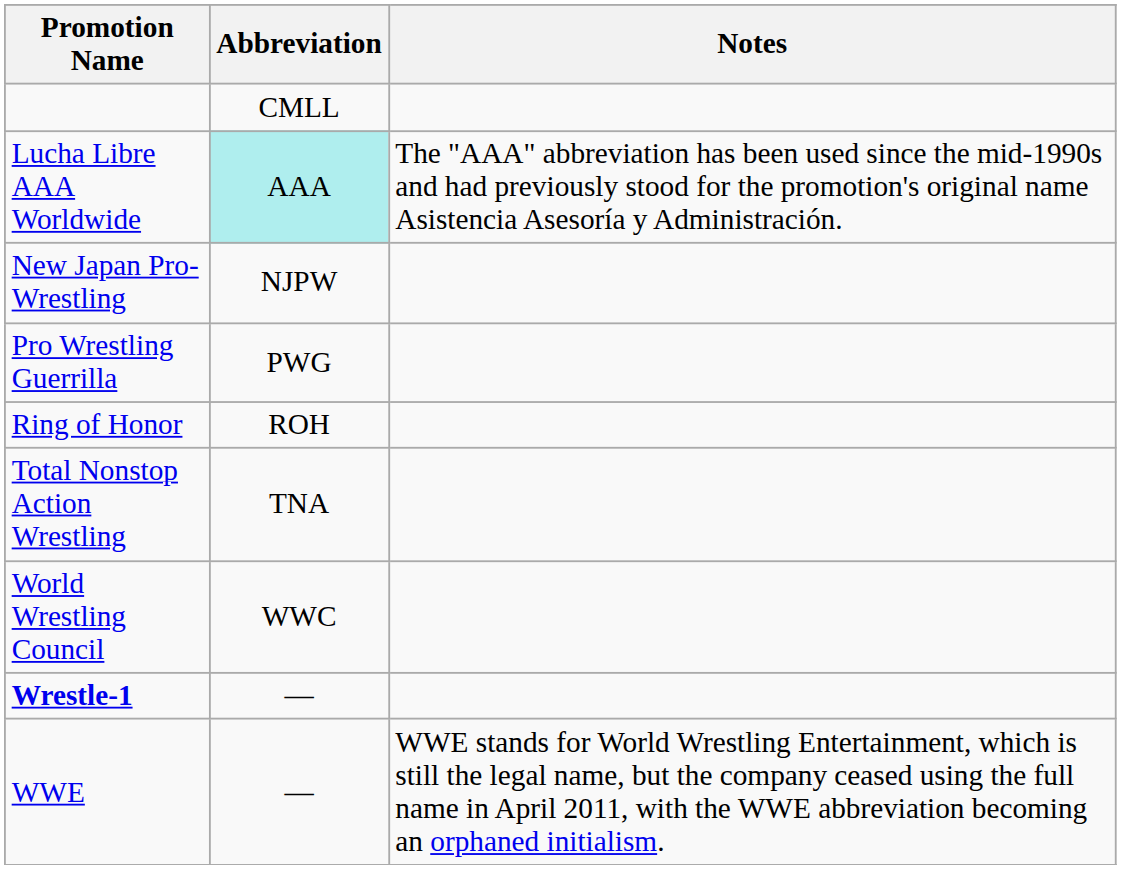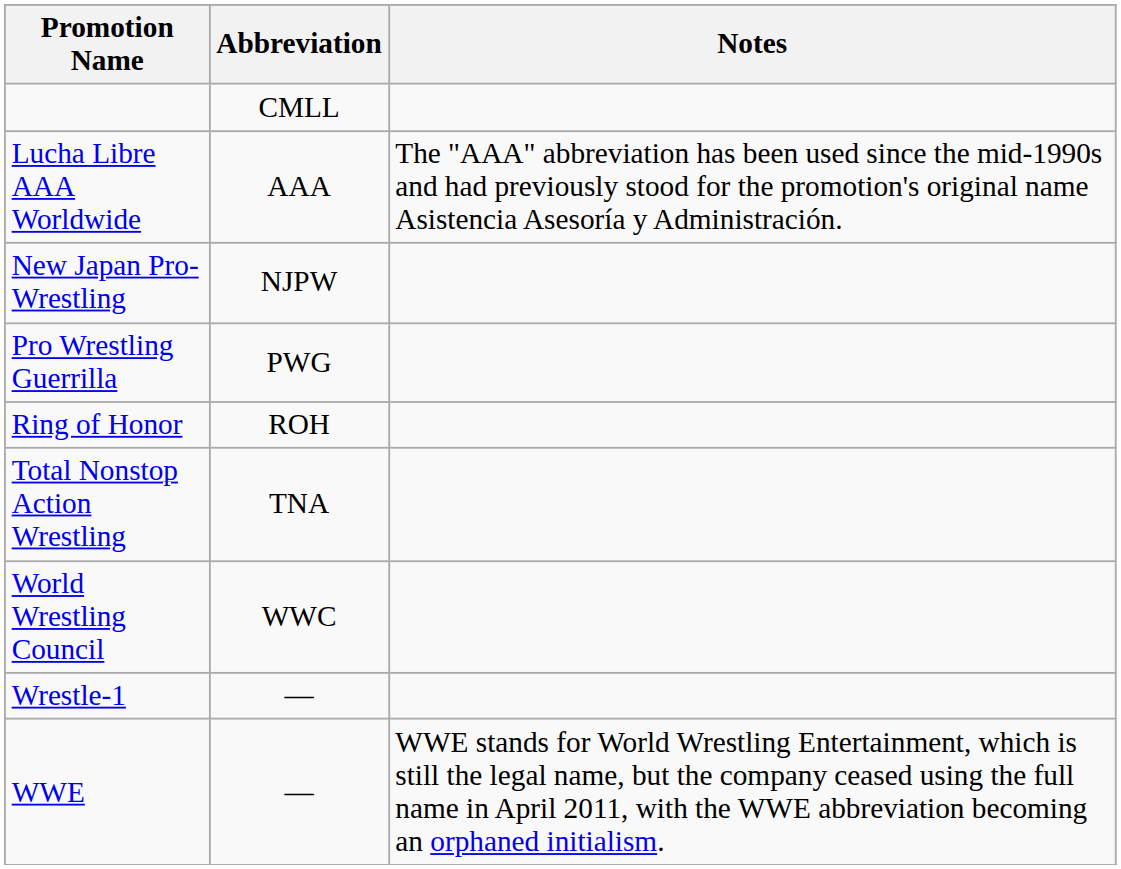(299, 186) paleturquoise background -> (299, 186) no background
(72, 695) bold -> (69, 695) normal
